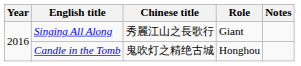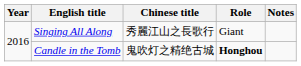(239, 51) normal -> (241, 51) bold
